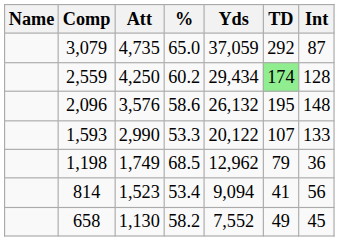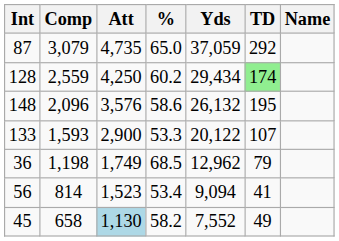columns swapped: (32, 18) <-> (317, 18)
(139, 134) 2,990 -> (121, 134) 2,900
(139, 221) no background -> (121, 221) lightblue background
